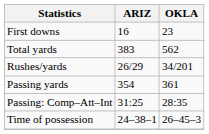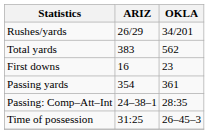rows swapped: (33, 31) <-> (37, 66)
(130, 102) 31:25 -> (137, 102) 24–38–1
(137, 120) 24–38–1 -> (130, 120) 31:25
